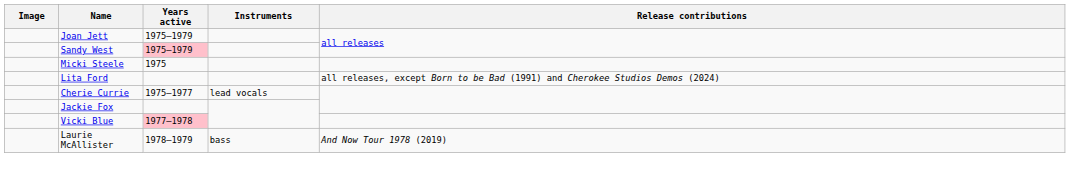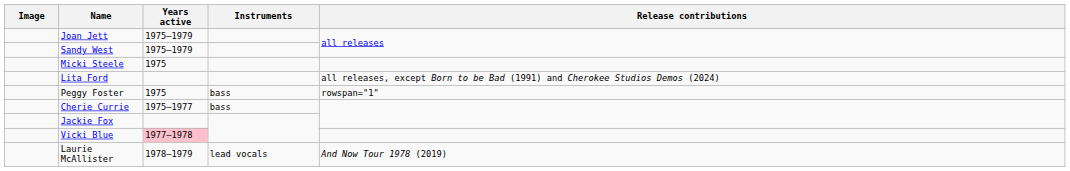(169, 50) pink background -> (169, 50) no background
+ row: (92, 92)
(239, 92) lead vocals -> (220, 107) bass
(220, 140) bass -> (239, 154) lead vocals
